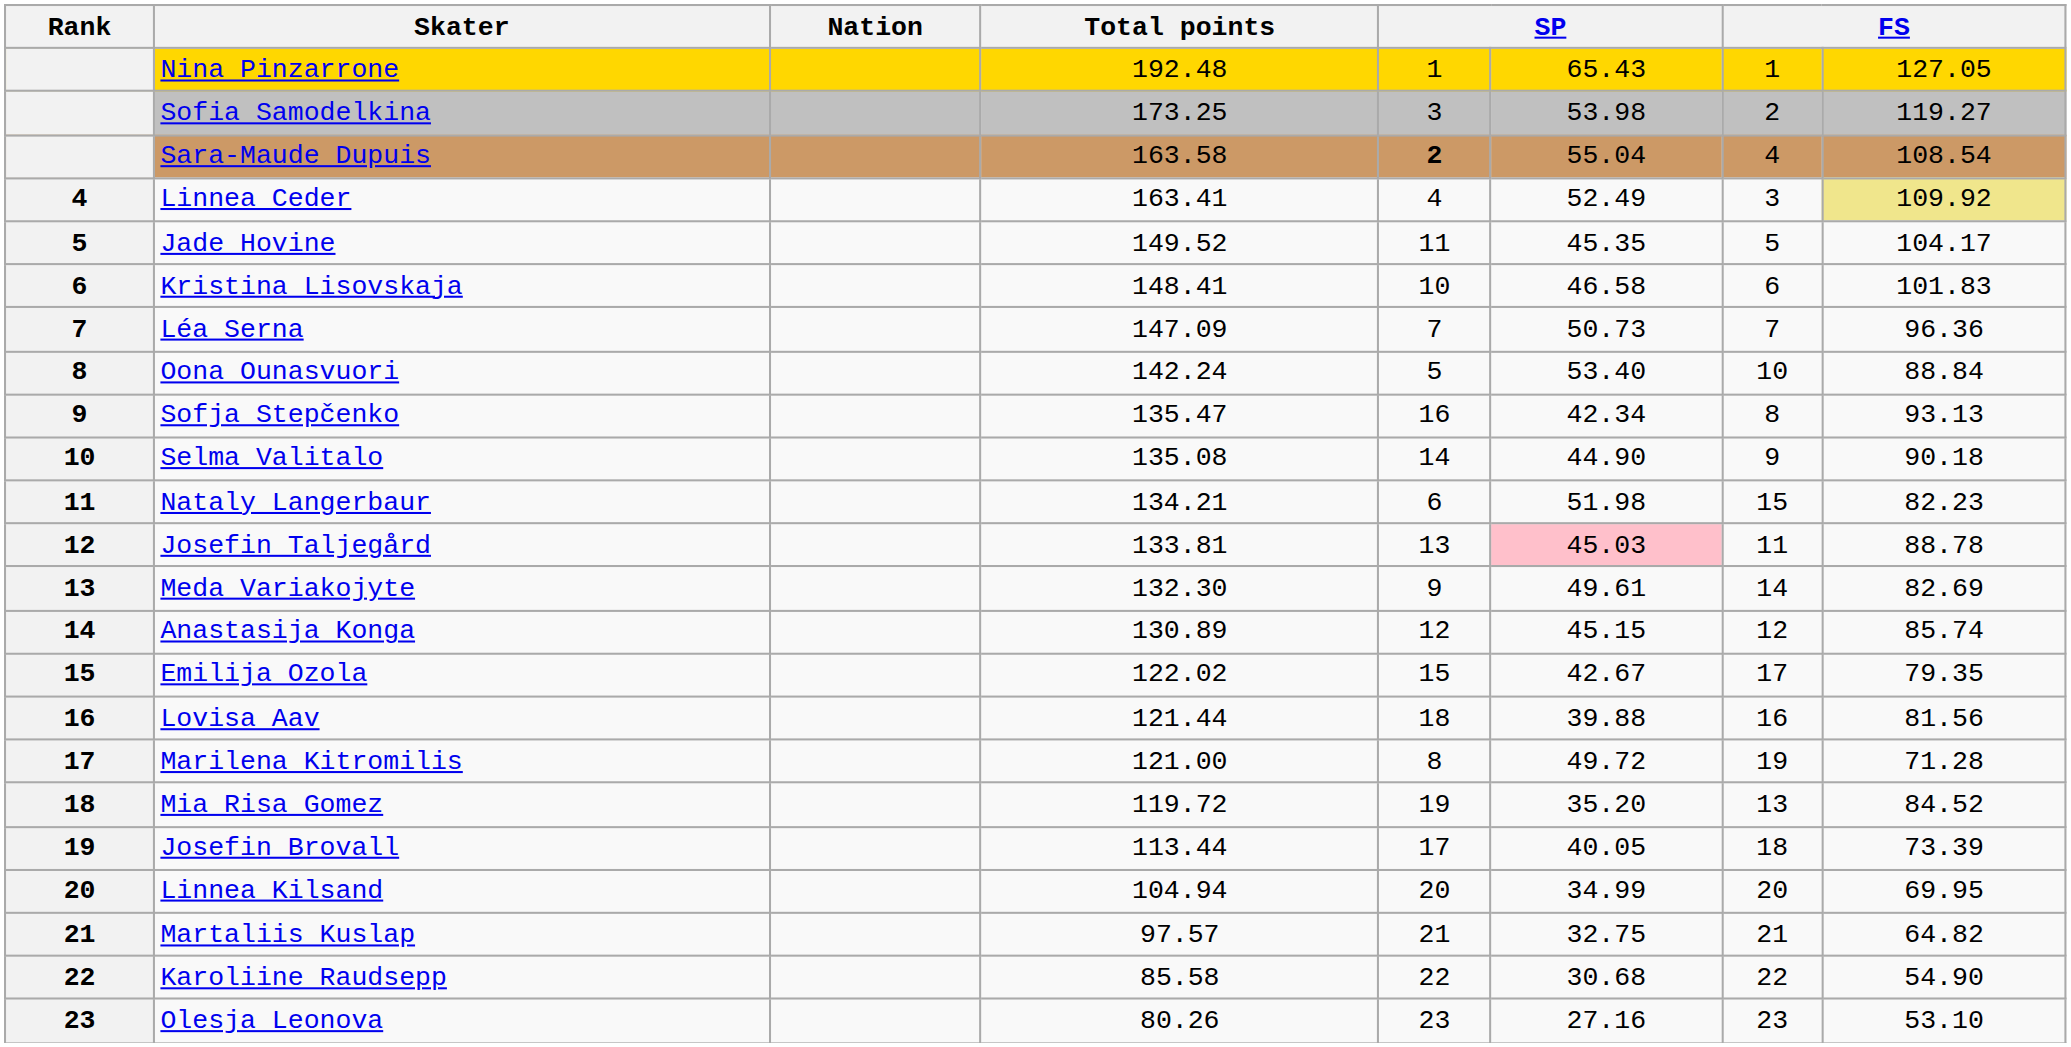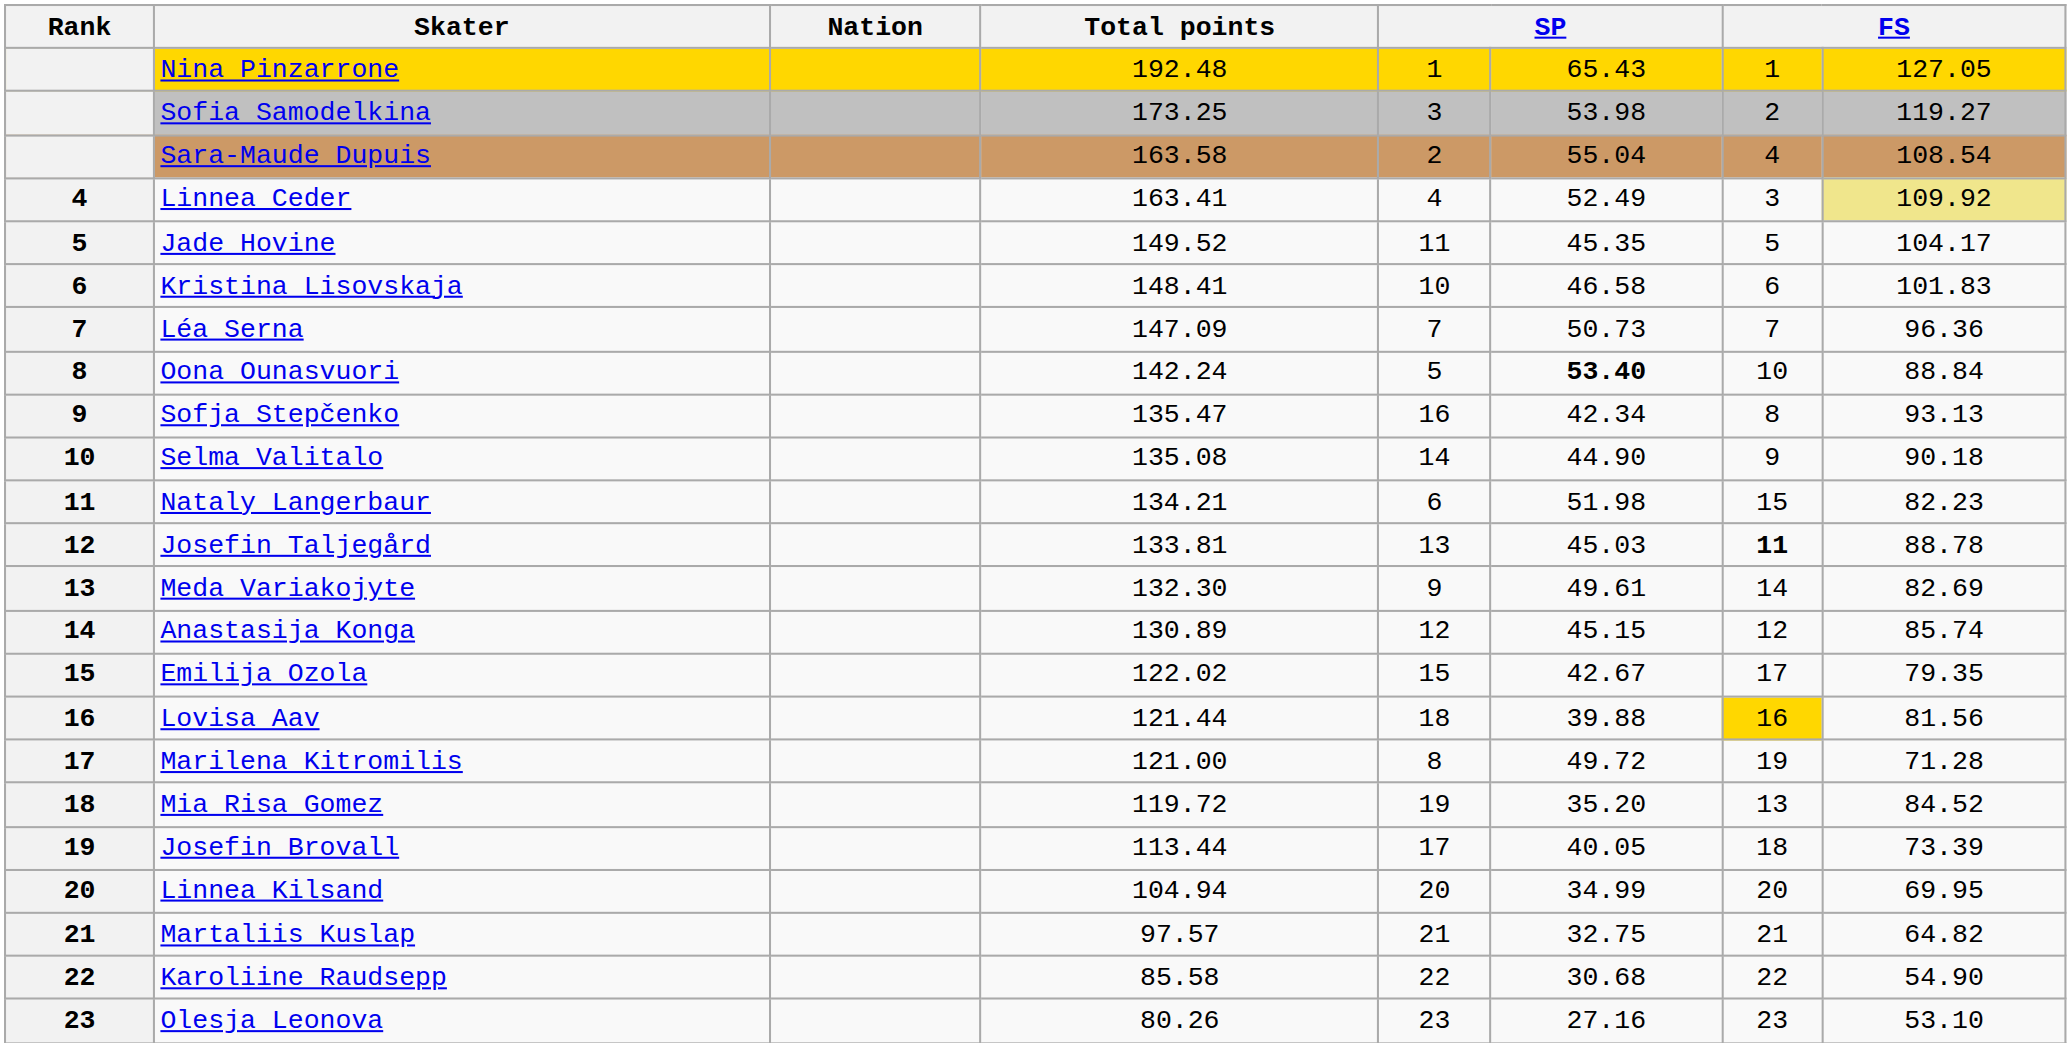(1435, 156) bold -> (1435, 156) normal
(1606, 372) normal -> (1606, 372) bold
(1606, 545) pink background -> (1606, 545) no background
(1772, 545) normal -> (1772, 545) bold
(1772, 718) no background -> (1772, 718) gold background
